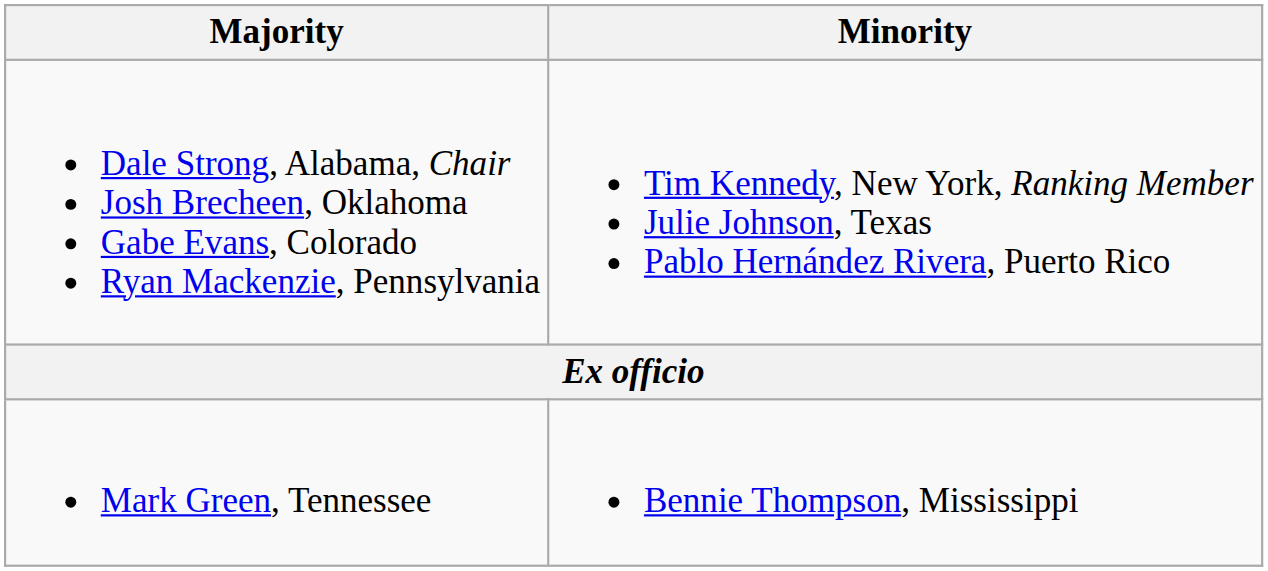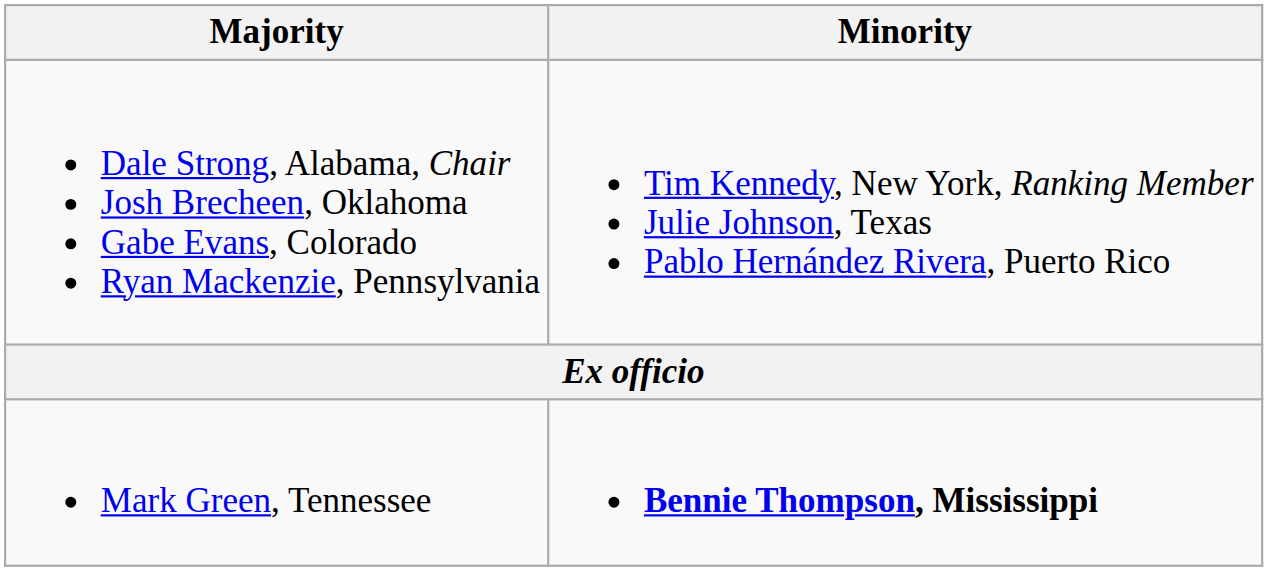(905, 502) normal -> (905, 502) bold
